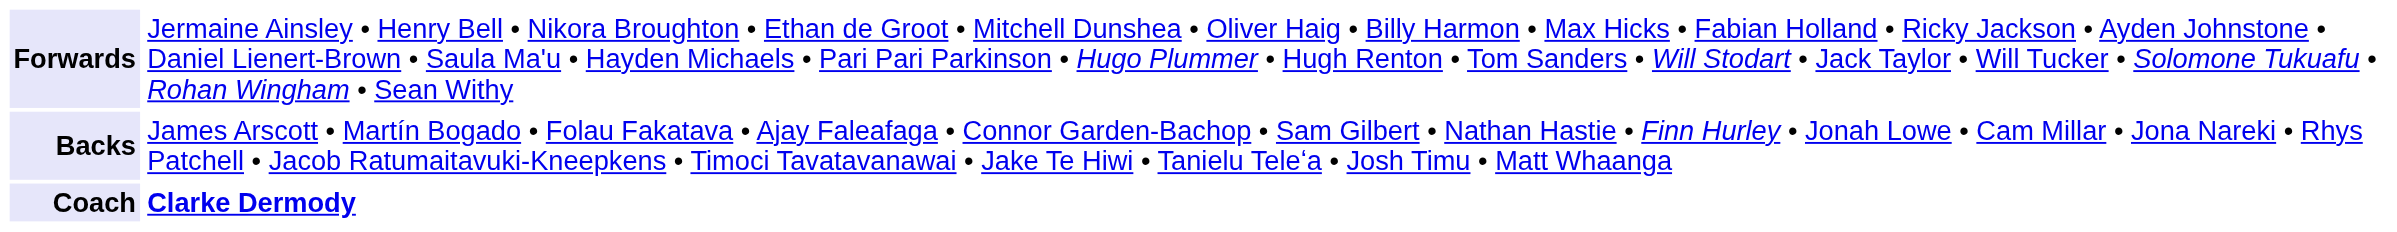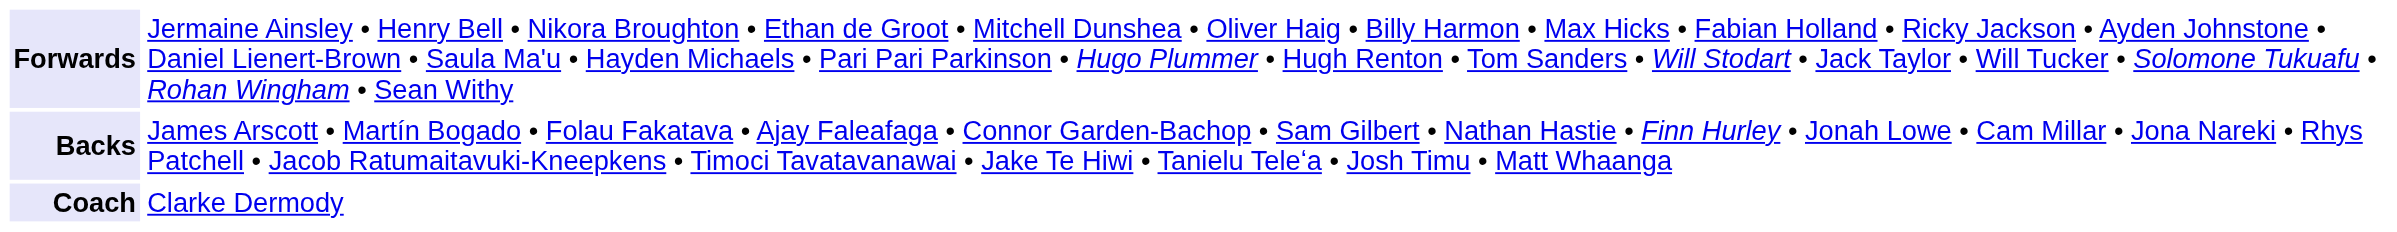(252, 202) bold -> (245, 202) normal
